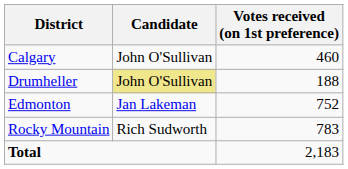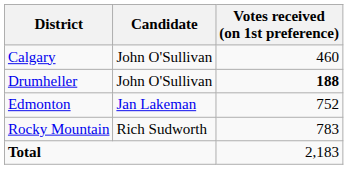(164, 81) khaki background -> (164, 81) no background
(328, 81) normal -> (328, 81) bold
